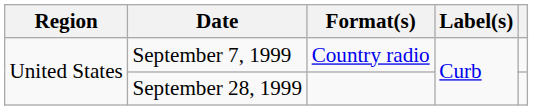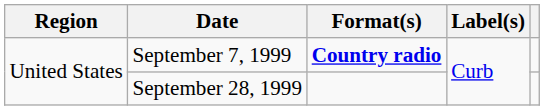(371, 54) normal -> (377, 54) bold
